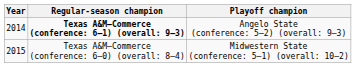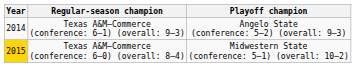(107, 29) bold -> (107, 29) normal
(16, 51) no background -> (16, 51) gold background
